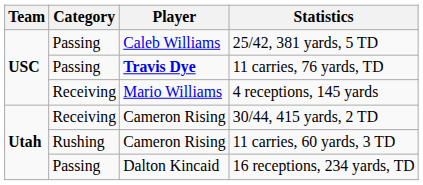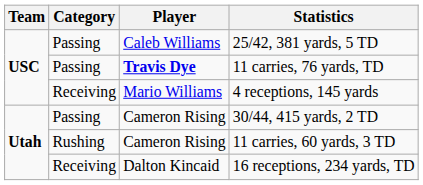(84, 117) Receiving -> (76, 117) Passing
(76, 166) Passing -> (84, 166) Receiving
